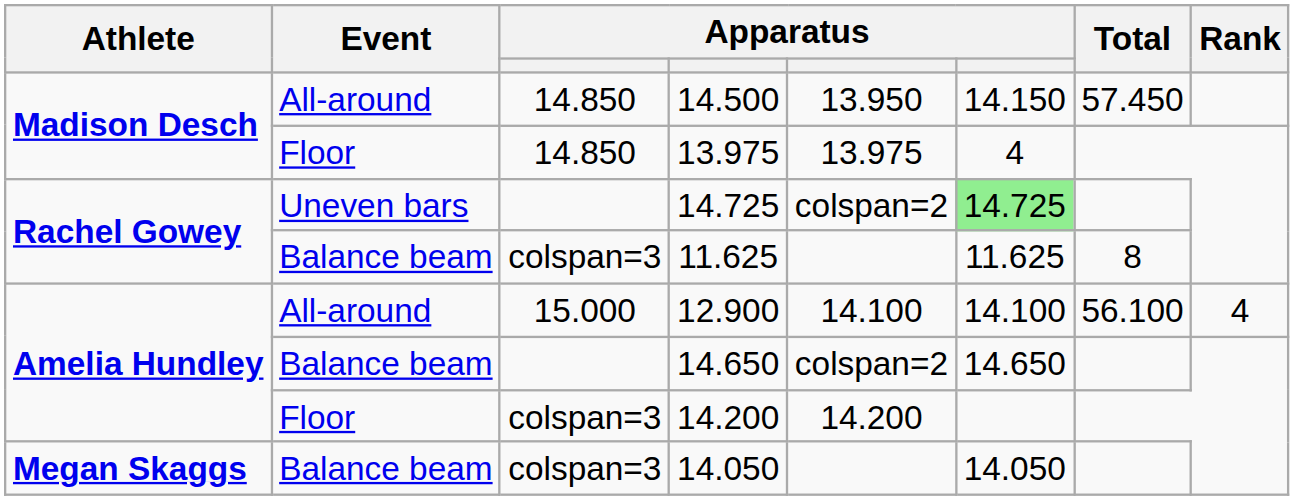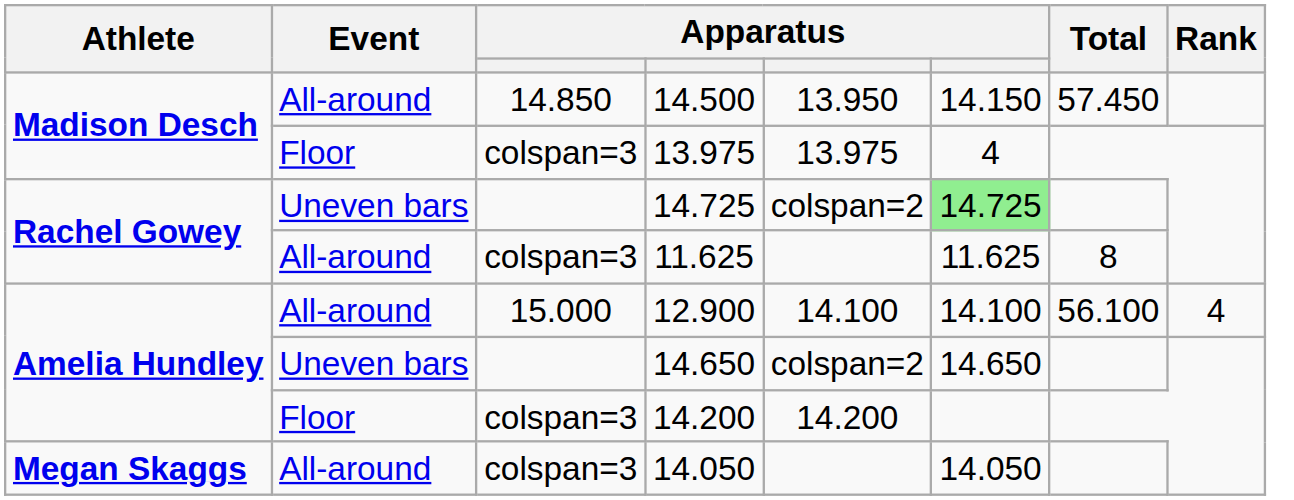(585, 153) 14.850 -> (561, 153) colspan=3
(386, 258) Balance beam -> (355, 258) All-around
(386, 364) Balance beam -> (374, 364) Uneven bars
(386, 469) Balance beam -> (355, 469) All-around
